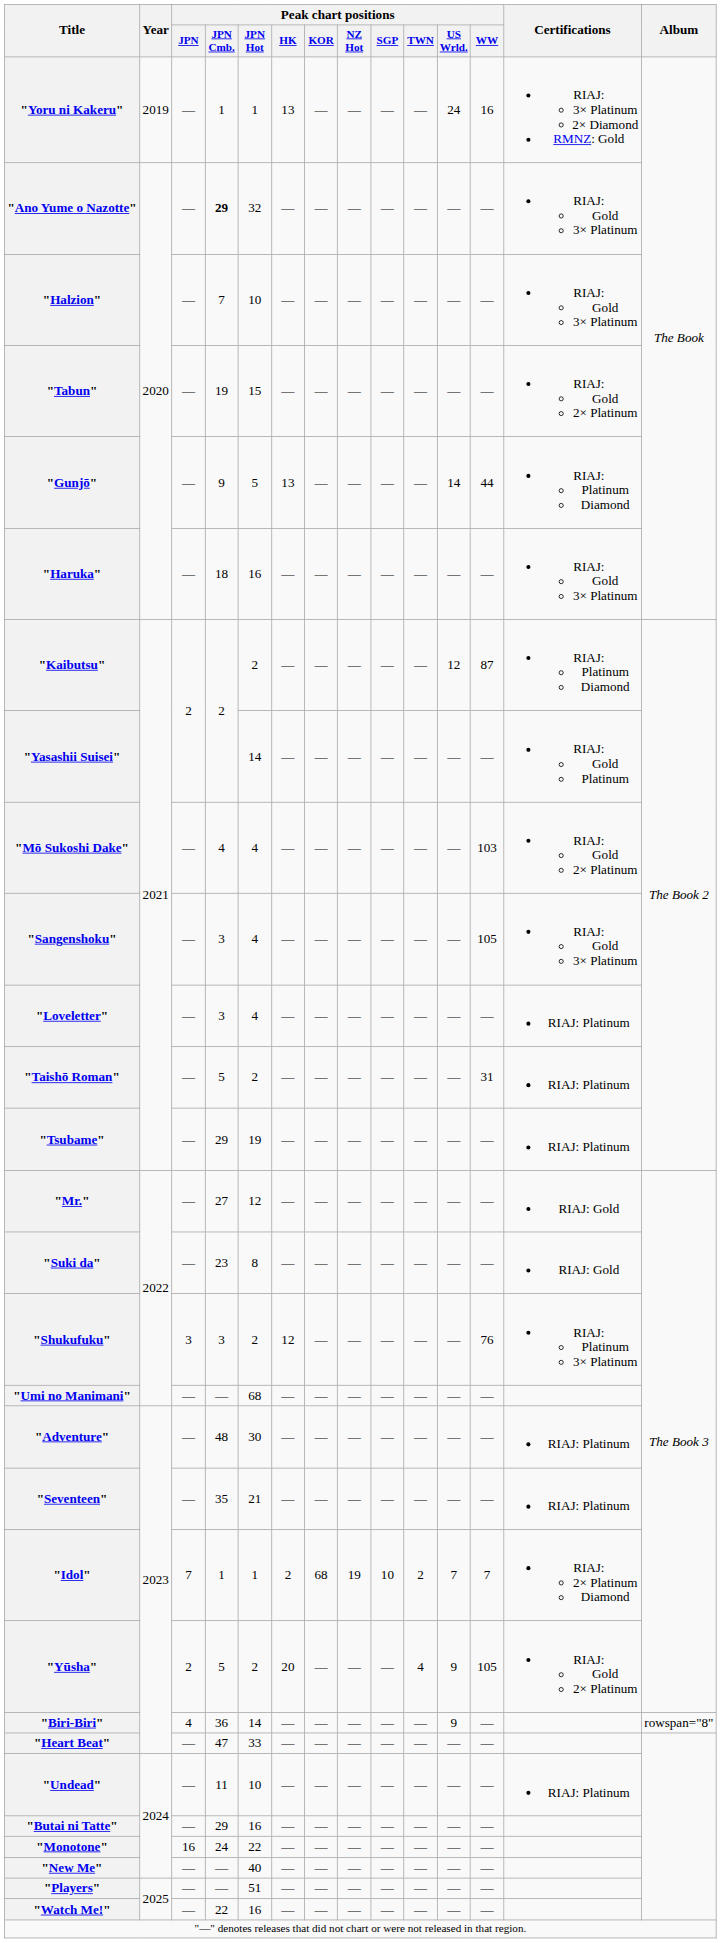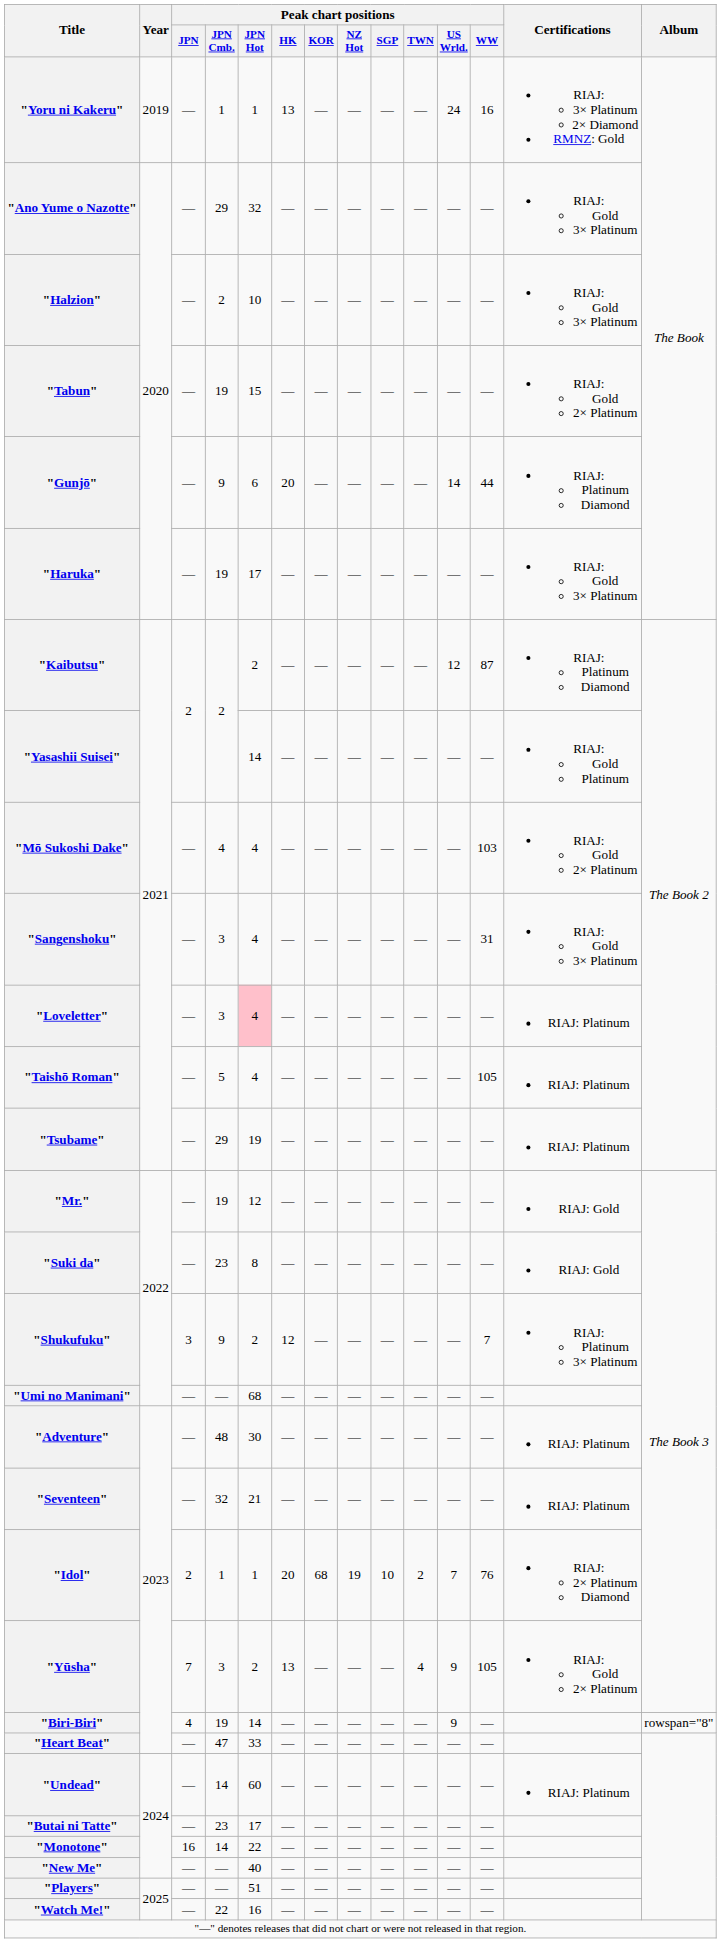(222, 208) bold -> (222, 208) normal
(222, 299) 7 -> (222, 299) 2
(255, 482) 5 -> (255, 482) 6
(288, 482) 13 -> (288, 482) 20
(222, 573) 18 -> (222, 573) 19
(255, 573) 16 -> (255, 573) 17
(487, 939) 105 -> (487, 939) 31
(255, 1015) no background -> (255, 1015) pink background
(255, 1077) 2 -> (255, 1077) 4
(487, 1077) 31 -> (487, 1077) 105
(222, 1201) 27 -> (222, 1201) 19
(222, 1339) 3 -> (222, 1339) 9
(487, 1339) 76 -> (487, 1339) 7
(222, 1498) 35 -> (222, 1498) 32
(188, 1575) 7 -> (188, 1575) 2
(288, 1575) 2 -> (288, 1575) 20
(487, 1575) 7 -> (487, 1575) 76
(188, 1666) 2 -> (188, 1666) 7
(222, 1666) 5 -> (222, 1666) 3
(288, 1666) 20 -> (288, 1666) 13
(222, 1722) 36 -> (222, 1722) 19
(222, 1784) 11 -> (222, 1784) 14
(255, 1784) 10 -> (255, 1784) 60
(222, 1826) 29 -> (222, 1826) 23
(255, 1826) 16 -> (255, 1826) 17
(222, 1846) 24 -> (222, 1846) 14
